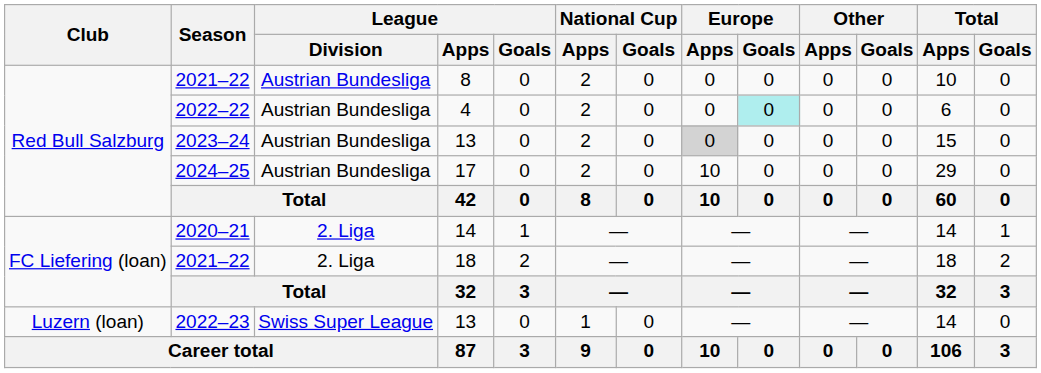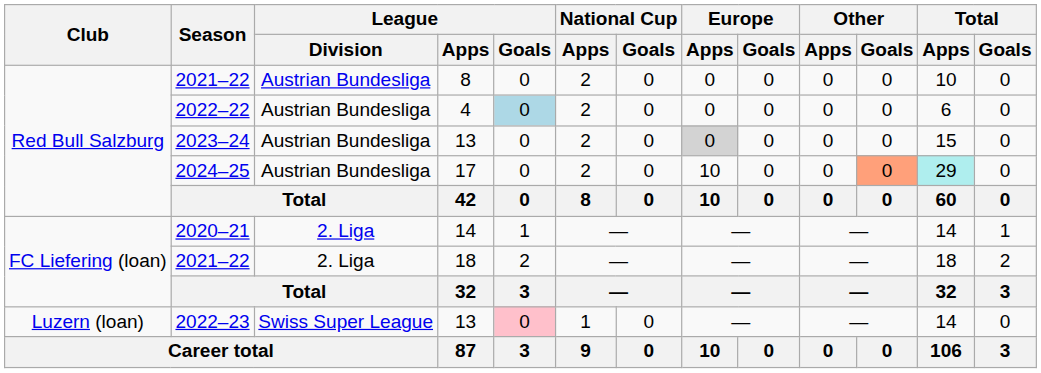(525, 110) no background -> (525, 110) lightblue background
(769, 110) paleturquoise background -> (769, 110) no background
(887, 170) no background -> (887, 170) lightsalmon background
(946, 170) no background -> (946, 170) paleturquoise background
(525, 321) no background -> (525, 321) pink background
